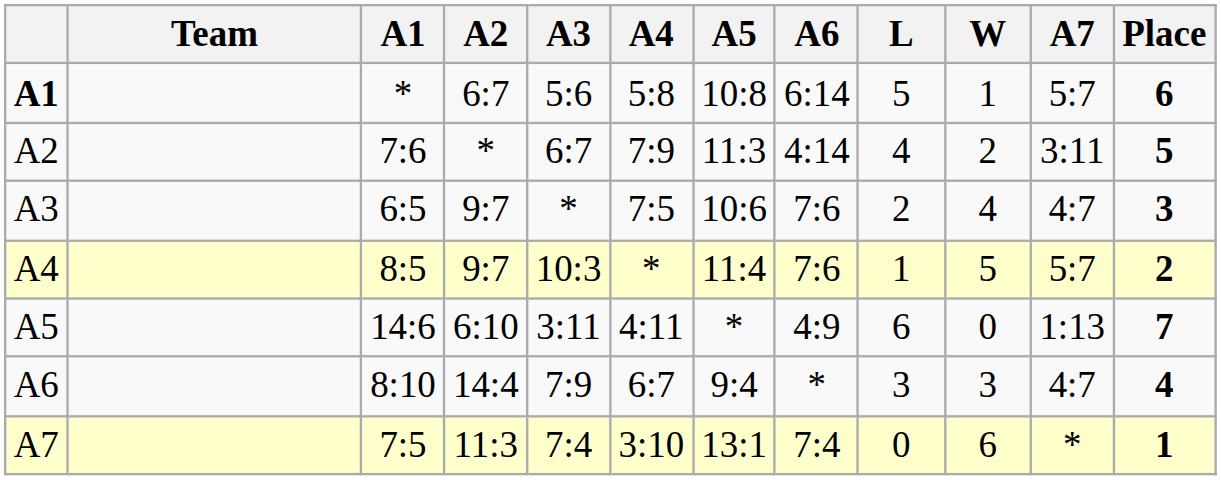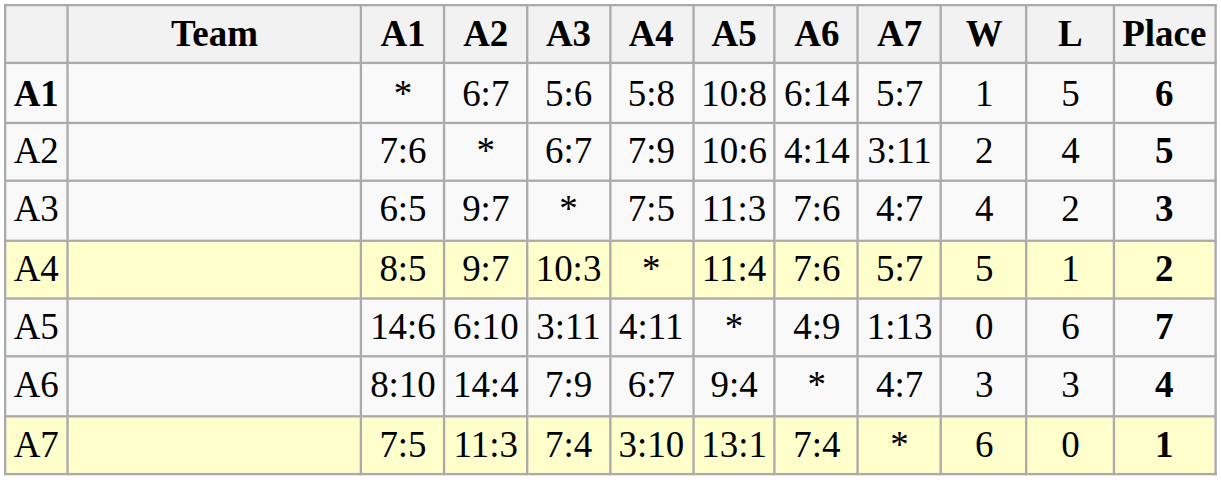columns swapped: (1072, 33) <-> (901, 33)
(734, 151) 11:3 -> (734, 151) 10:6
(734, 209) 10:6 -> (734, 209) 11:3
